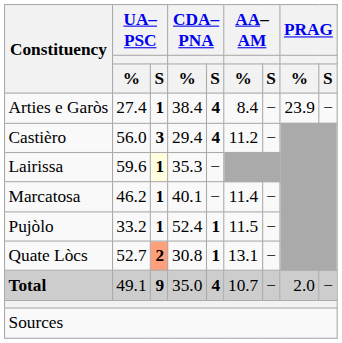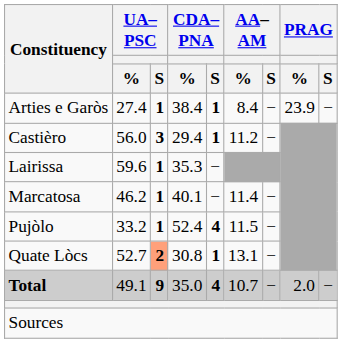(216, 107) 4 -> (216, 107) 1
(216, 137) 4 -> (216, 137) 1
(160, 167) lightyellow background -> (160, 167) no background
(216, 226) 1 -> (216, 226) 4
